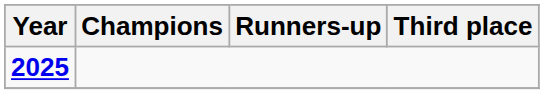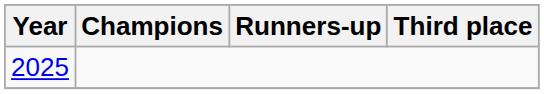(40, 67) bold -> (40, 67) normal
